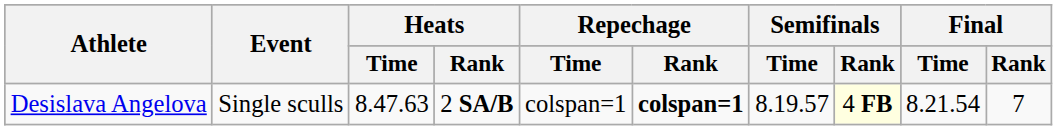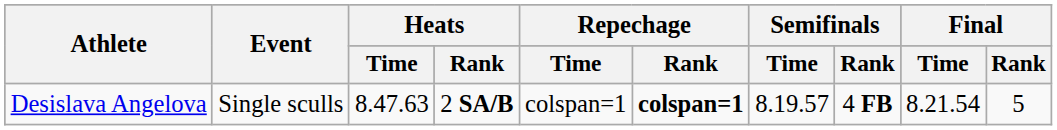(868, 104) lightyellow background -> (868, 104) no background
(1018, 104) 7 -> (1018, 104) 5
